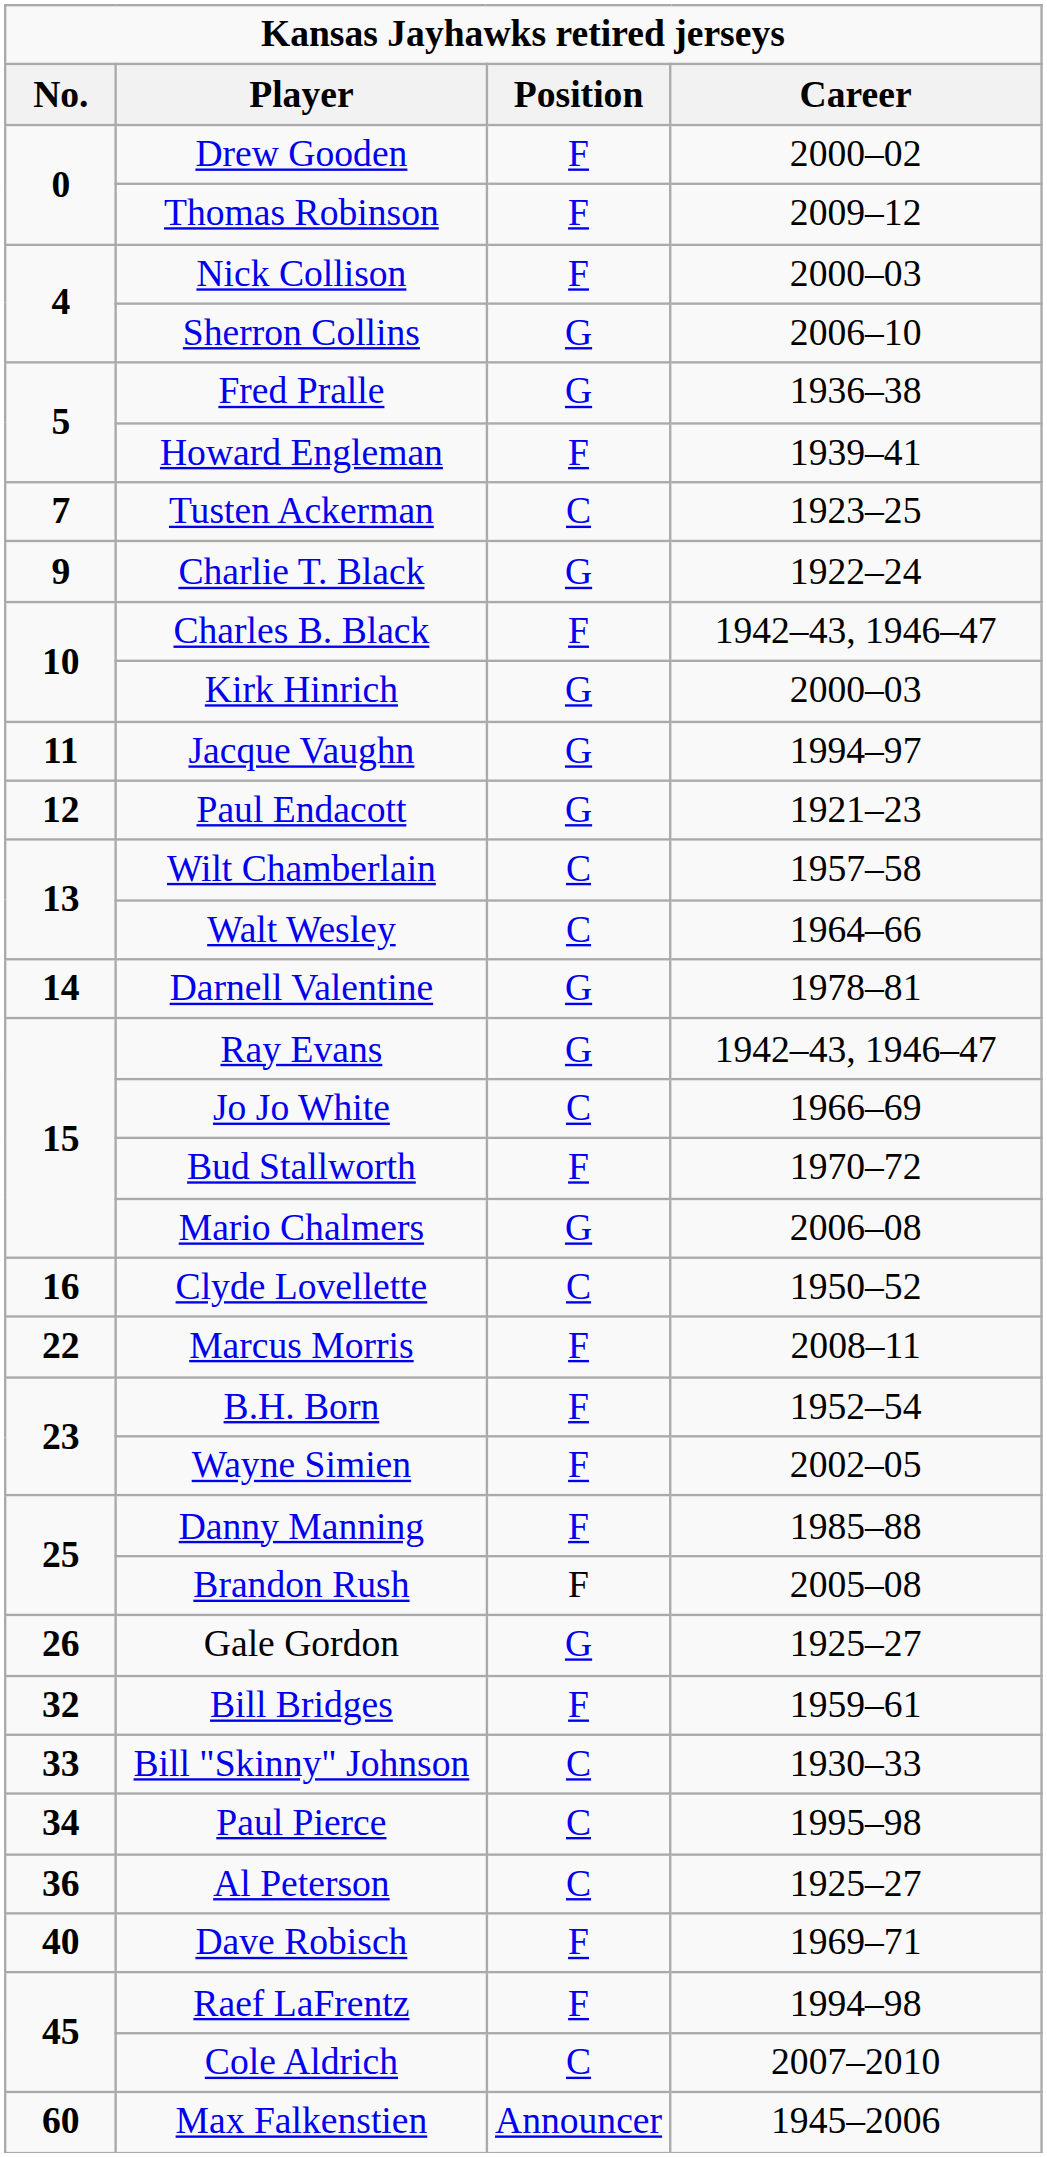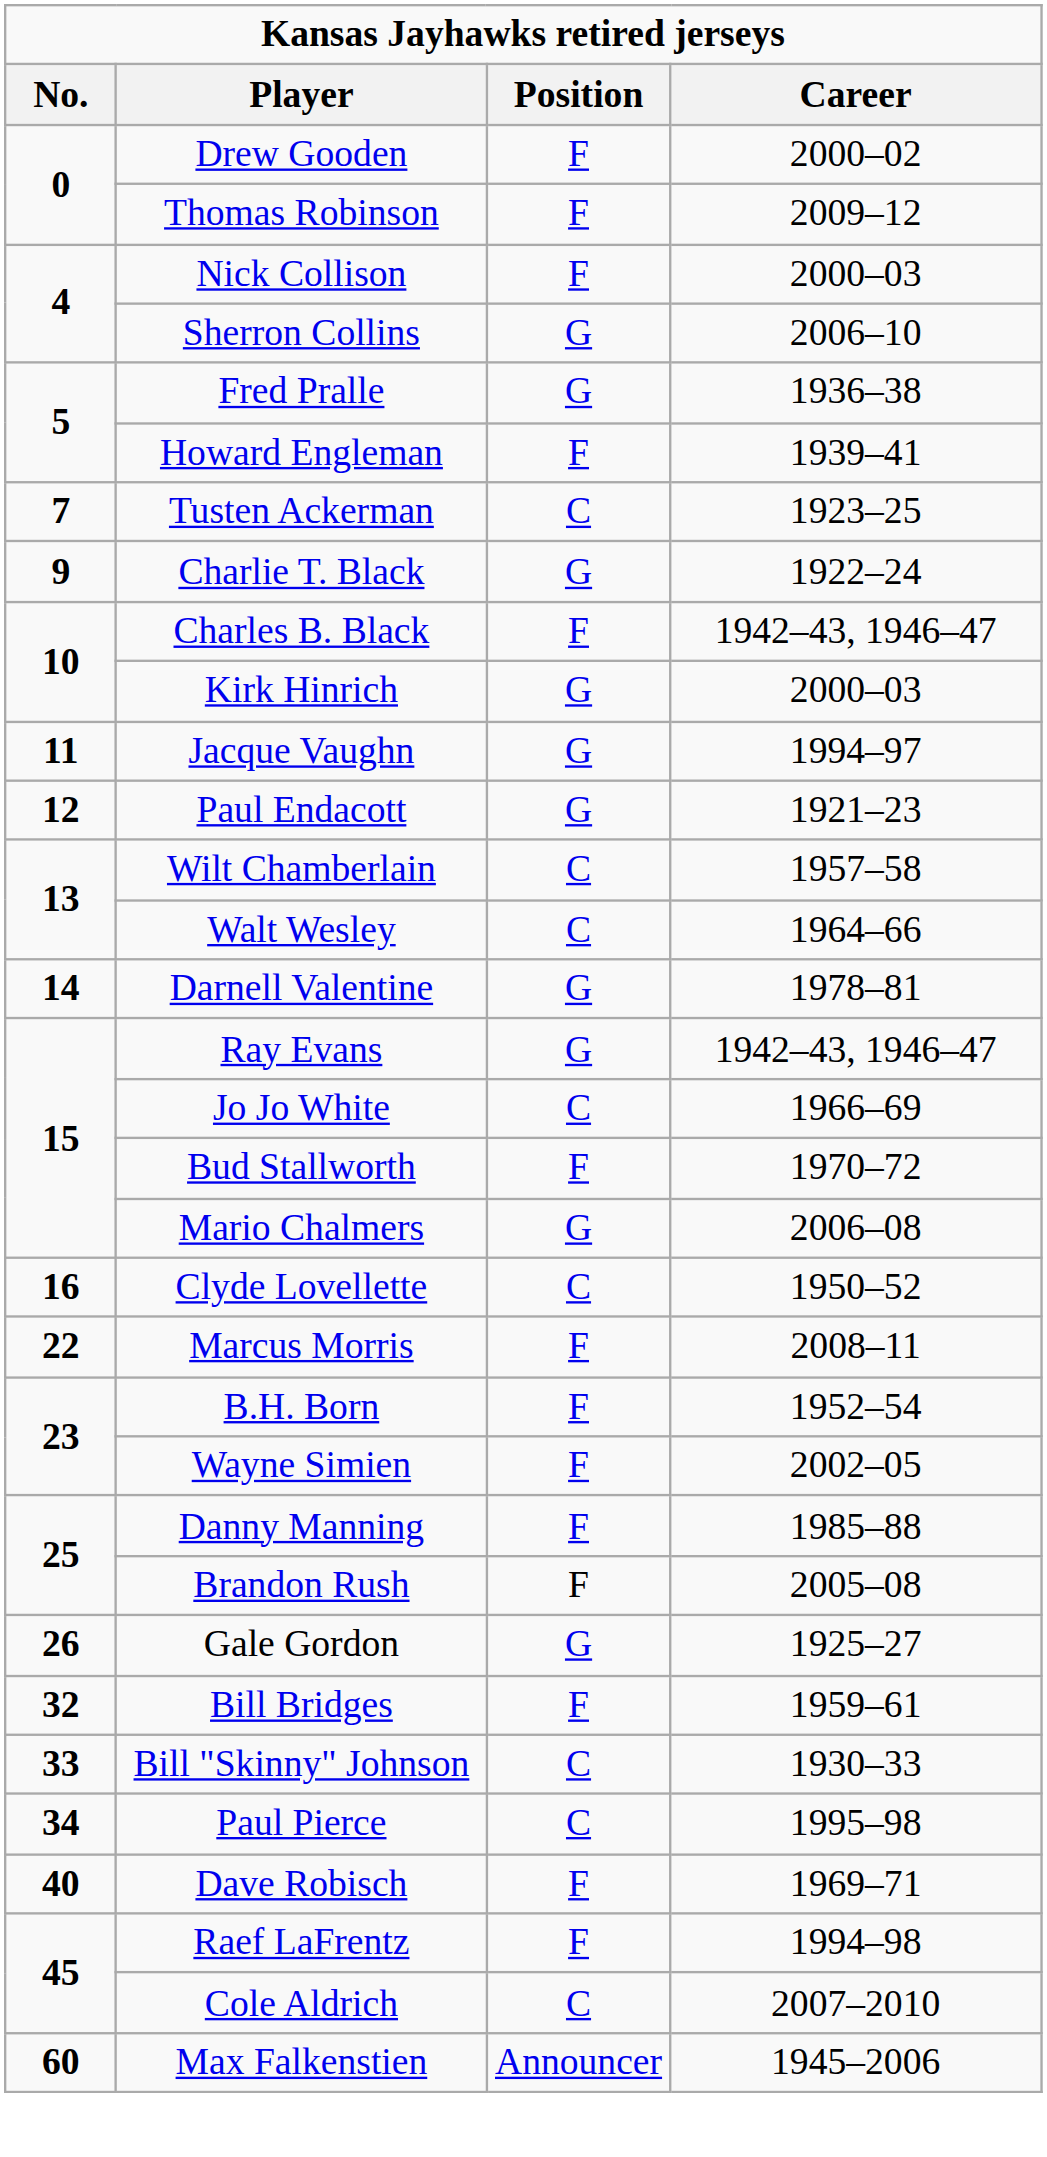- row: (301, 1882)
